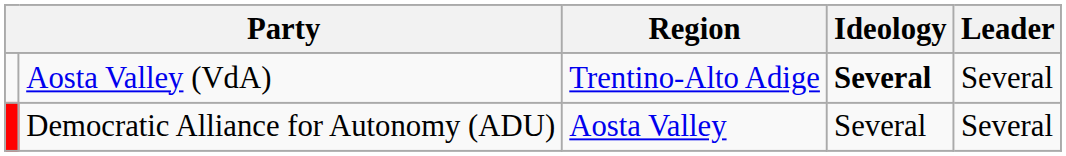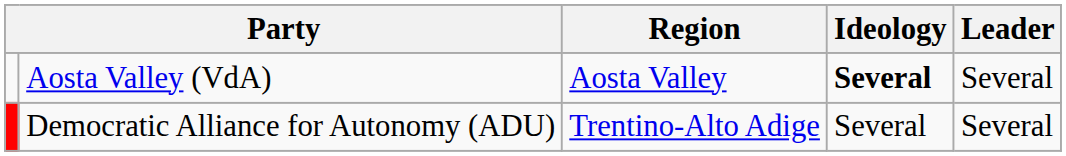(695, 77) Trentino-Alto Adige -> (648, 77) Aosta Valley
(648, 126) Aosta Valley -> (695, 126) Trentino-Alto Adige
